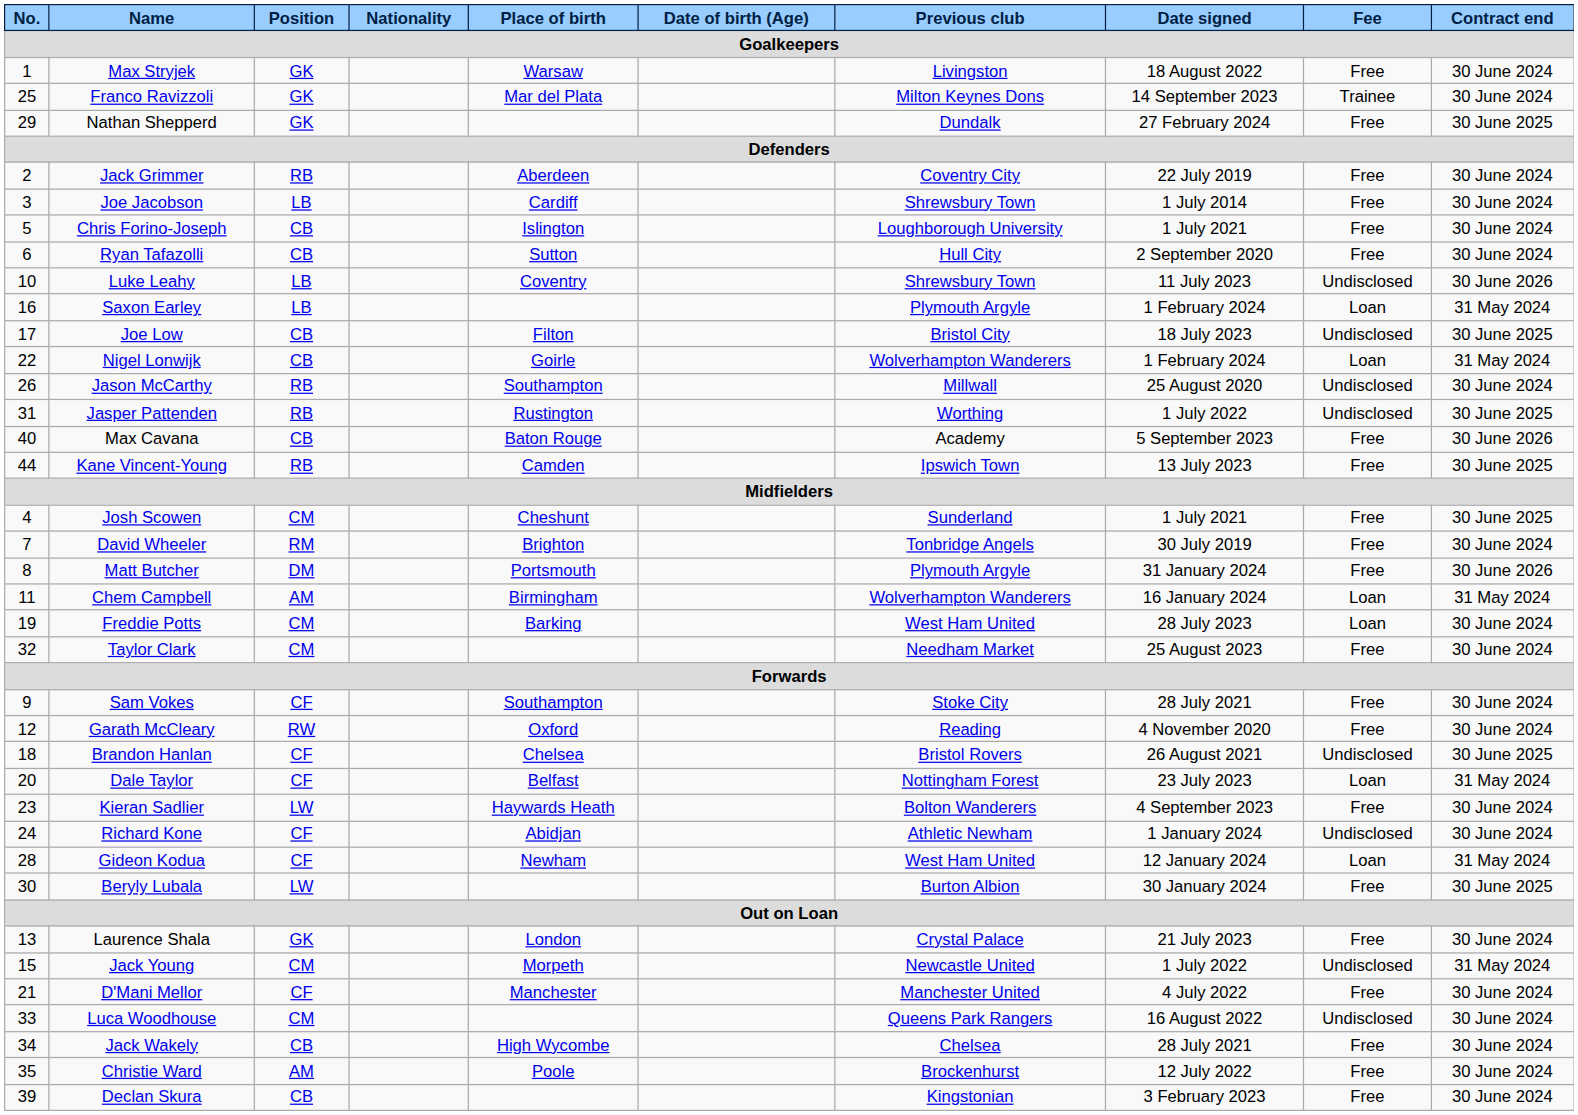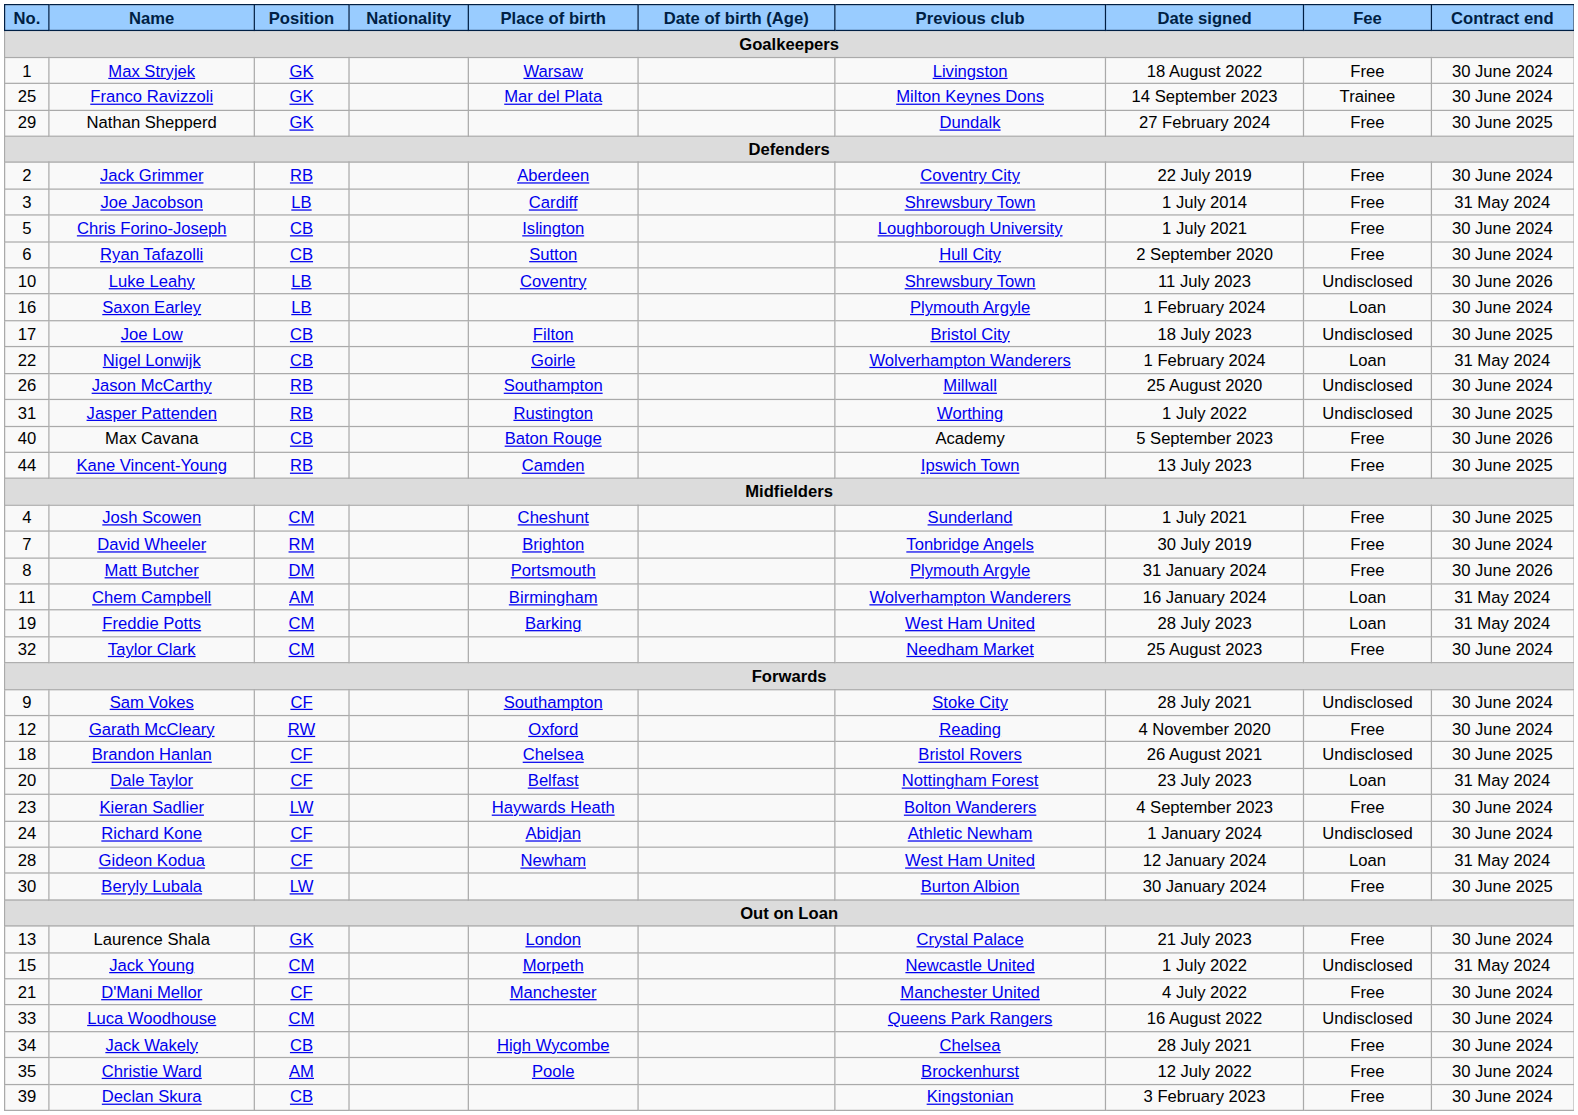(1502, 202) 30 June 2024 -> (1502, 202) 31 May 2024
(1502, 307) 31 May 2024 -> (1502, 307) 30 June 2024
(1502, 623) 30 June 2024 -> (1502, 623) 31 May 2024
(1367, 702) Free -> (1367, 702) Undisclosed
